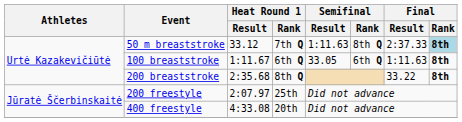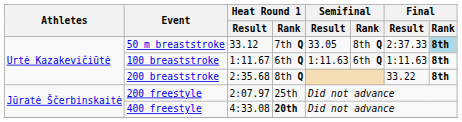(328, 44) 1:11.63 -> (322, 44) 33.05
(322, 61) 33.05 -> (328, 61) 1:11.63
(286, 109) normal -> (286, 109) bold
